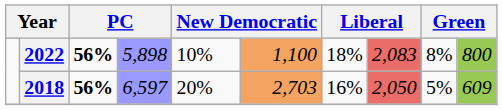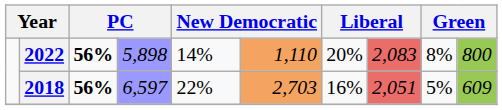(195, 54) 10% -> (195, 54) 14%
(295, 54) 1,100 -> (295, 54) 1,110
(345, 54) 18% -> (345, 54) 20%
(195, 87) 20% -> (195, 87) 22%
(394, 87) 2,050 -> (394, 87) 2,051
